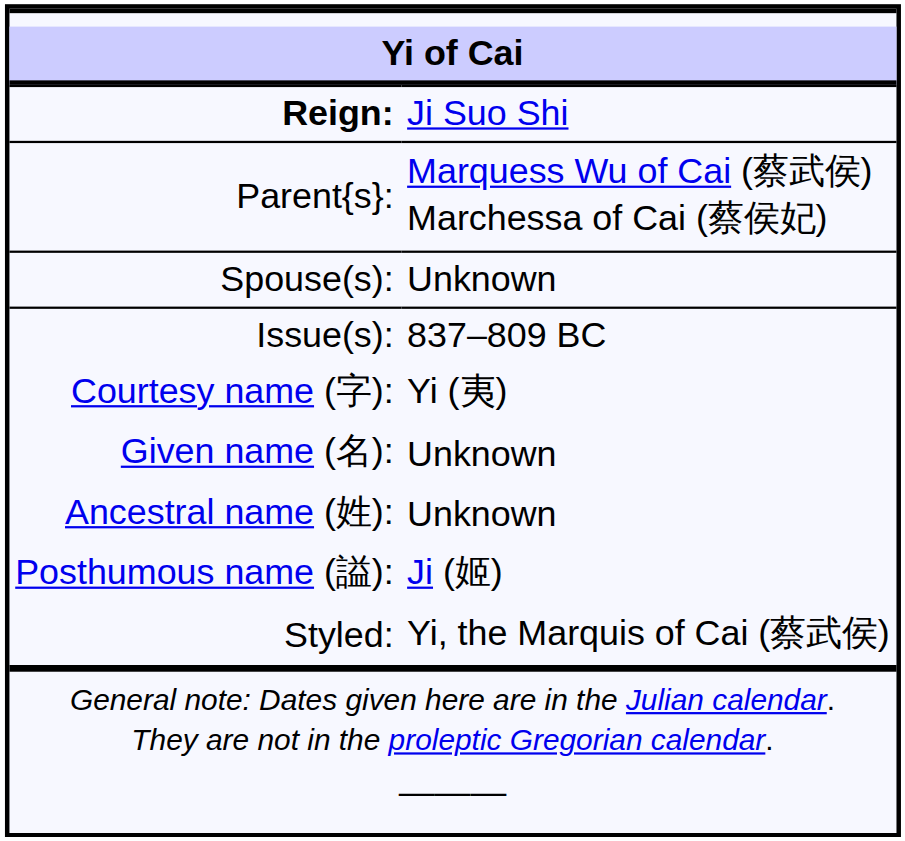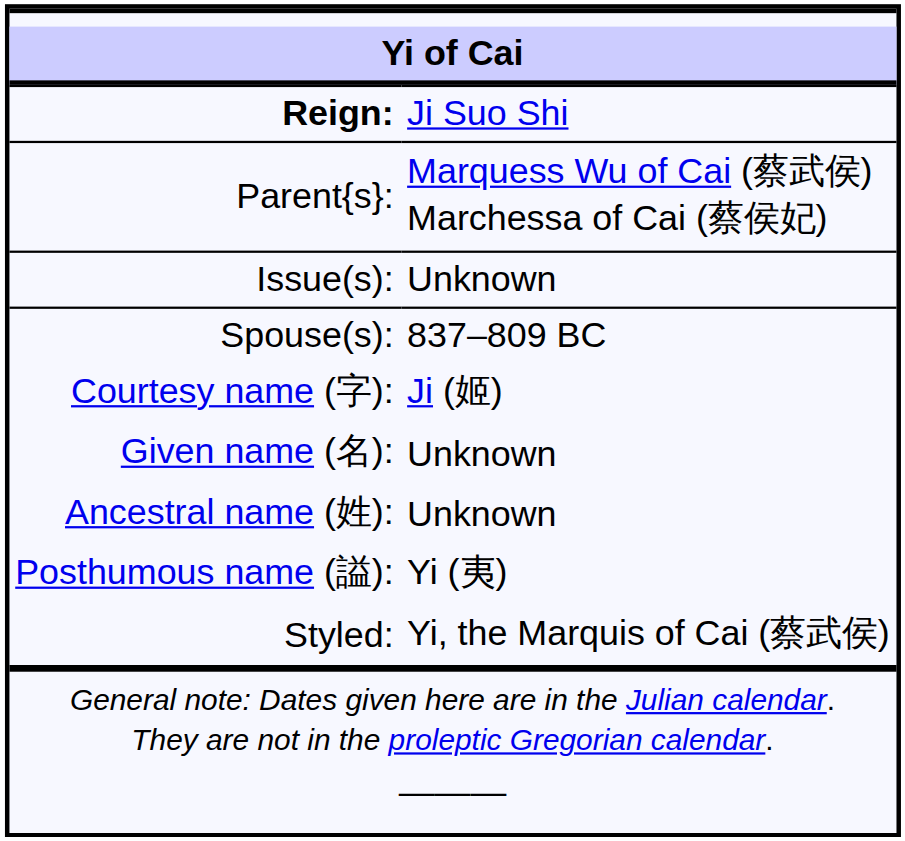(307, 279) Spouse(s): -> (325, 279) Issue(s):
(325, 335) Issue(s): -> (307, 335) Spouse(s):
(457, 391) Yi (夷) -> (455, 391) Ji (姬)
(455, 572) Ji (姬) -> (457, 572) Yi (夷)
